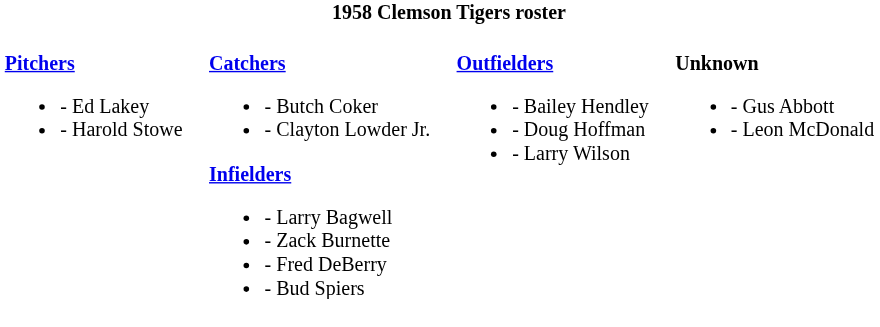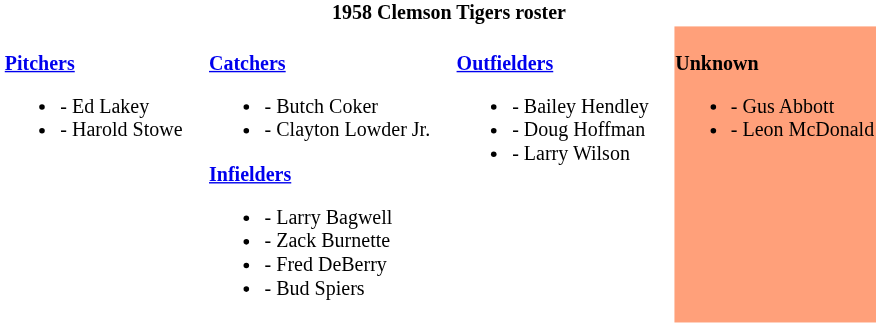(775, 97) no background -> (775, 97) lightsalmon background
